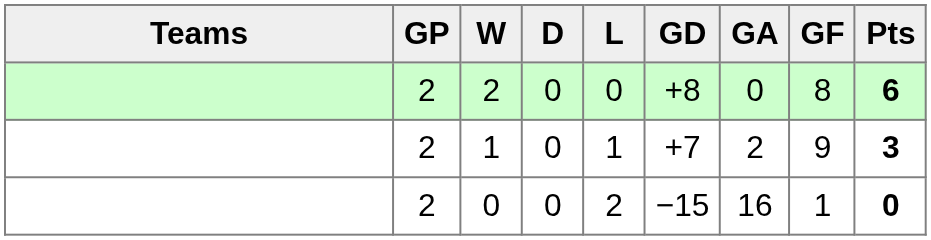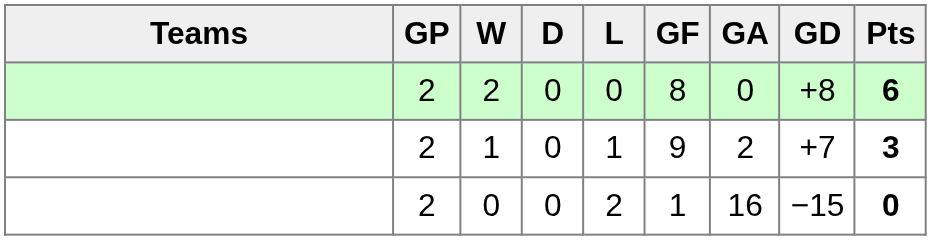columns swapped: (822, 33) <-> (683, 33)
